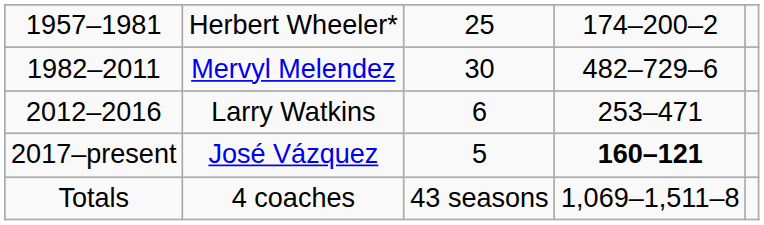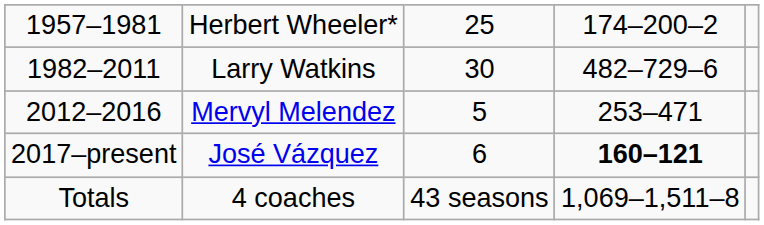(293, 68) Mervyl Melendez -> (293, 68) Larry Watkins
(293, 111) Larry Watkins -> (293, 111) Mervyl Melendez
(479, 111) 6 -> (479, 111) 5
(479, 154) 5 -> (479, 154) 6
